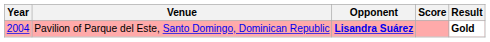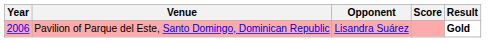(18, 29) 2004 -> (18, 29) 2006
(374, 29) bold -> (372, 29) normal
